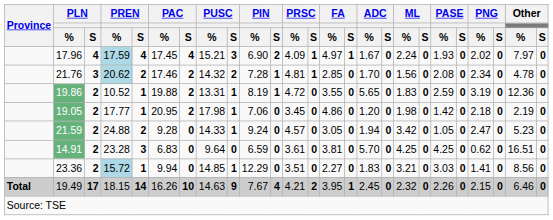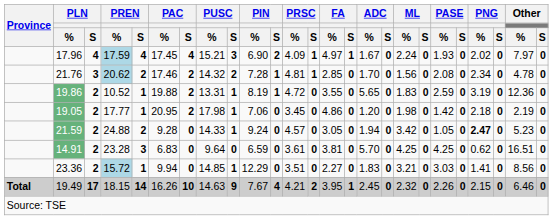(481, 130) normal -> (481, 130) bold
